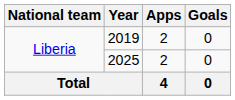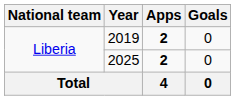(164, 38) normal -> (164, 38) bold
(164, 60) normal -> (164, 60) bold
